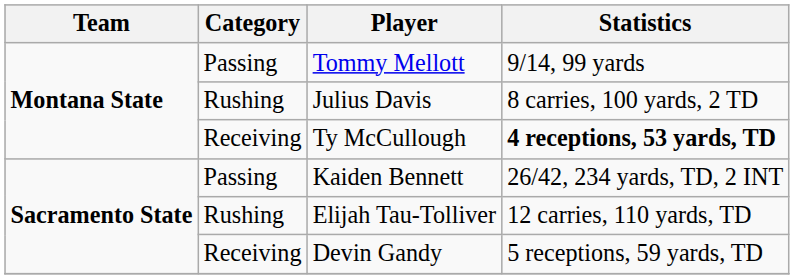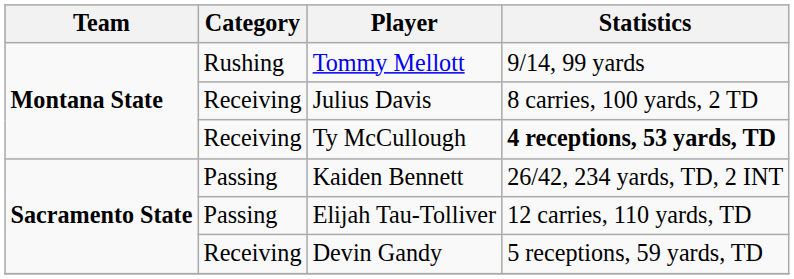(240, 62) Passing -> (244, 62) Rushing
(244, 100) Rushing -> (253, 100) Receiving
(244, 215) Rushing -> (240, 215) Passing
